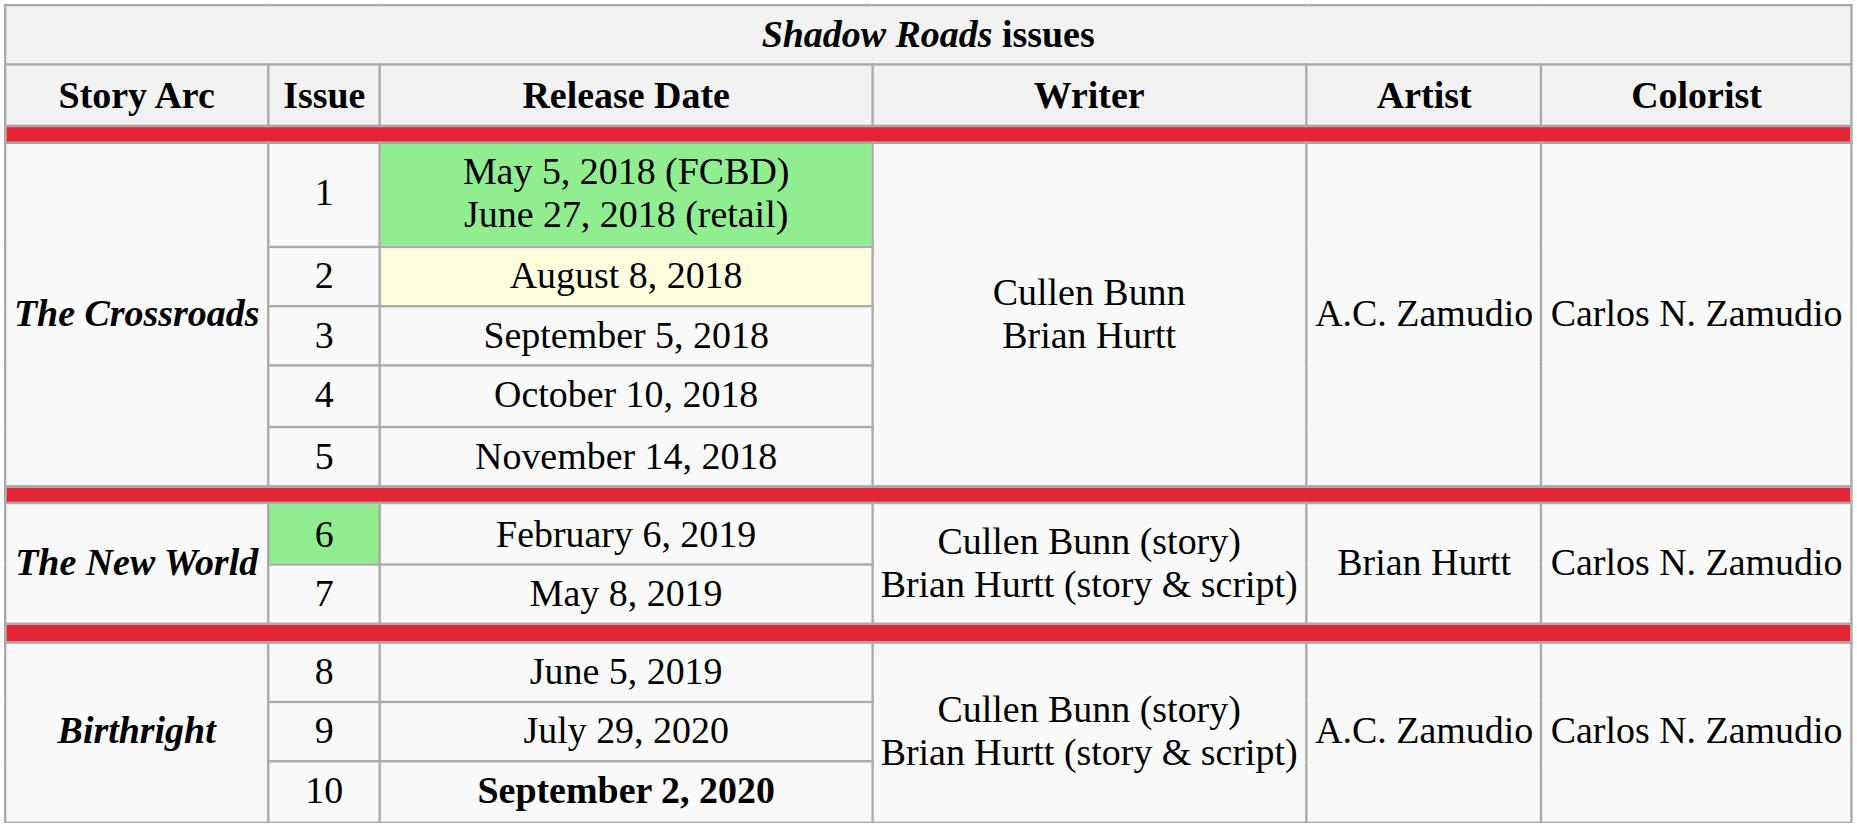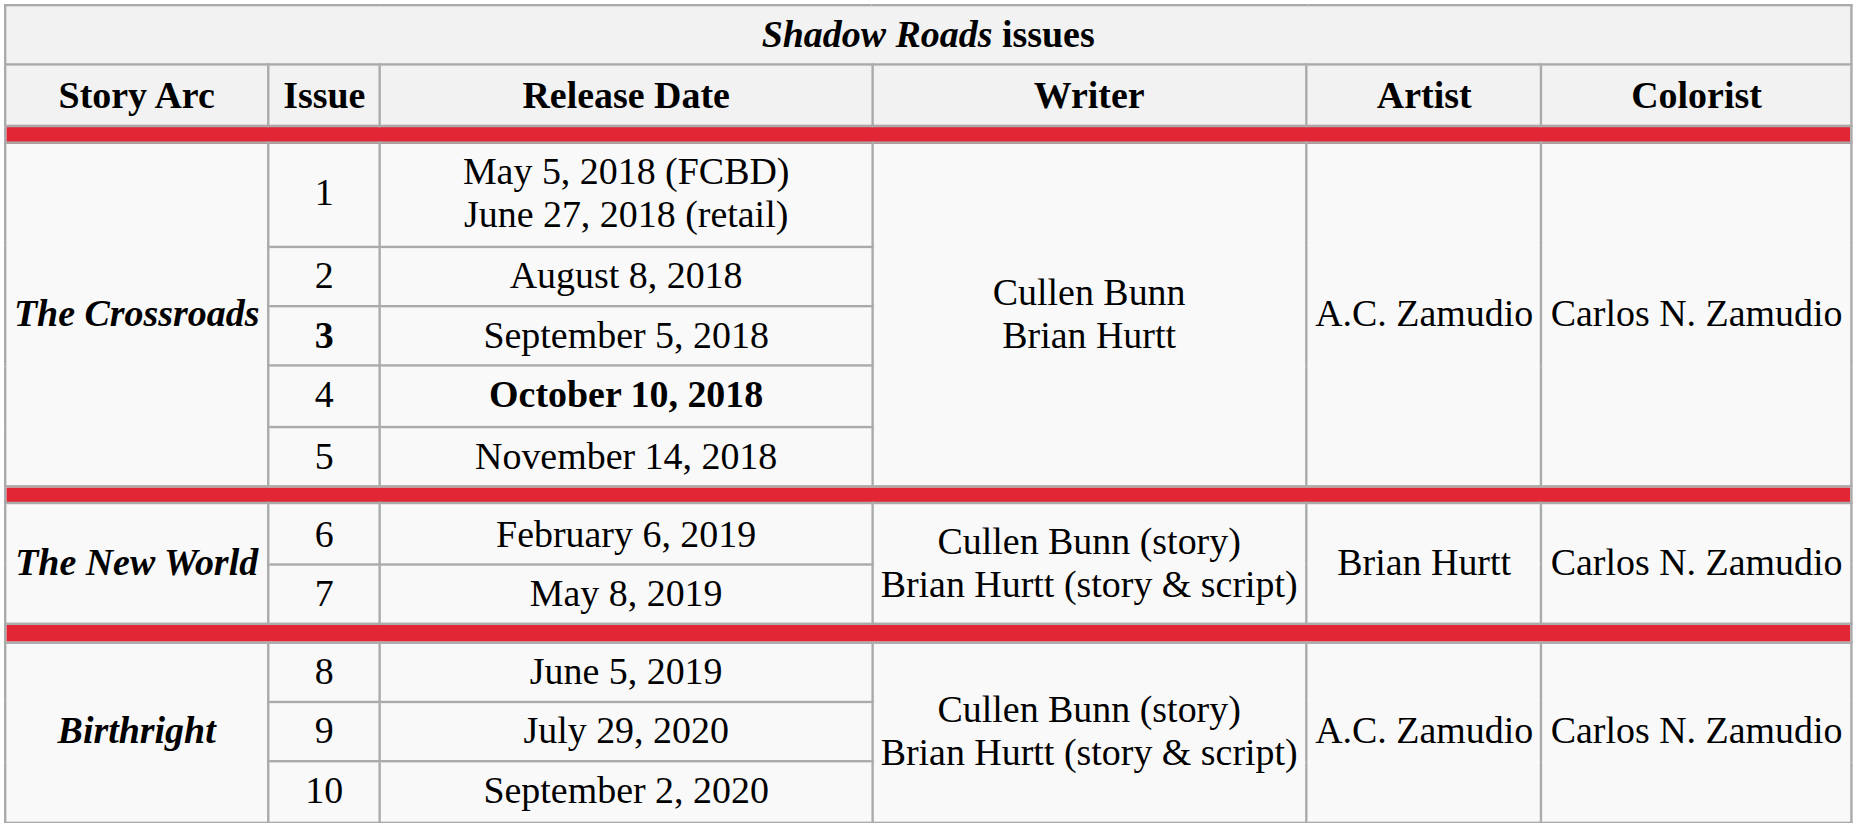(626, 193) lightgreen background -> (626, 193) no background
(626, 275) lightyellow background -> (626, 275) no background
(324, 335) normal -> (324, 335) bold
(626, 395) normal -> (626, 395) bold
(324, 533) lightgreen background -> (324, 533) no background
(626, 791) bold -> (626, 791) normal
